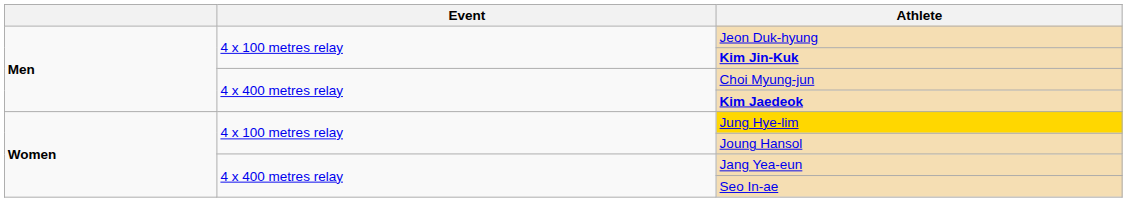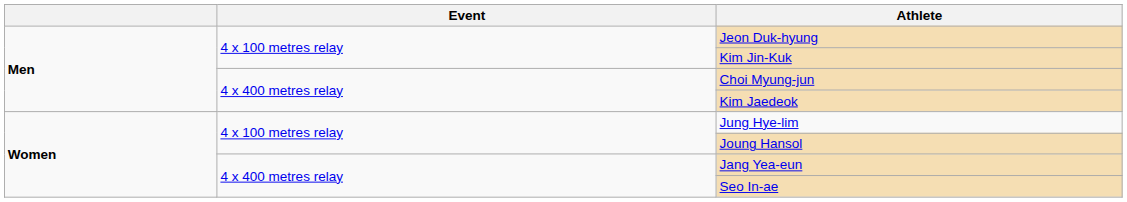(759, 58) bold -> (756, 58) normal
(761, 101) bold -> (759, 101) normal
(759, 122) gold background -> (759, 122) no background
